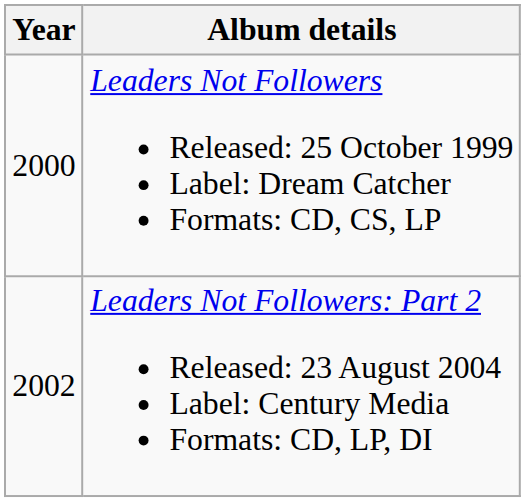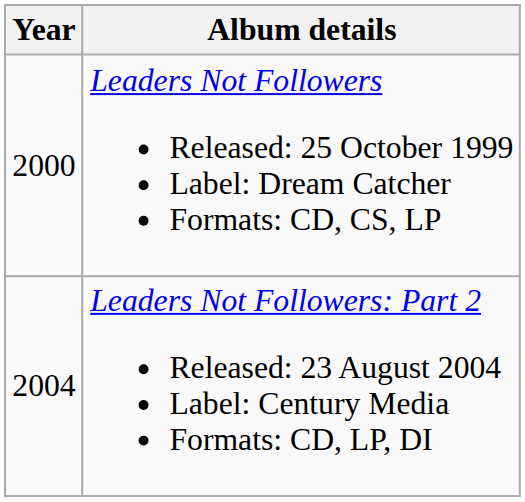(44, 385) 2002 -> (44, 385) 2004
